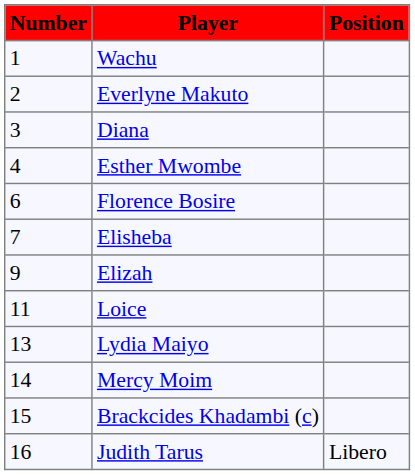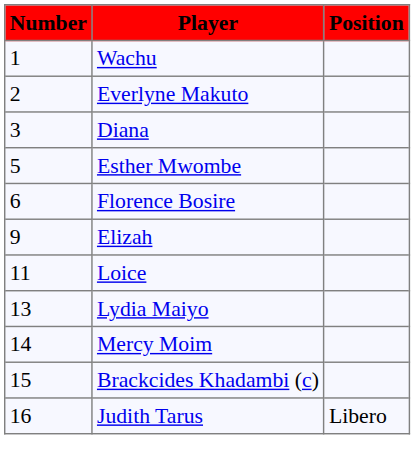(15, 165) 4 -> (15, 165) 5
- row: (134, 236)
